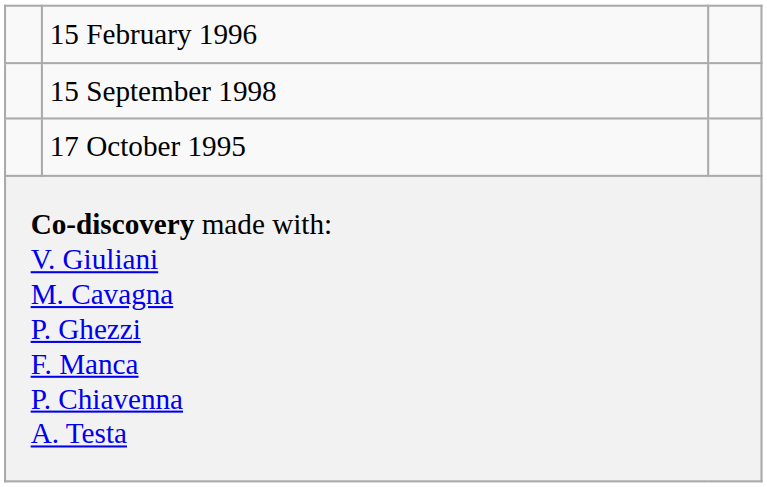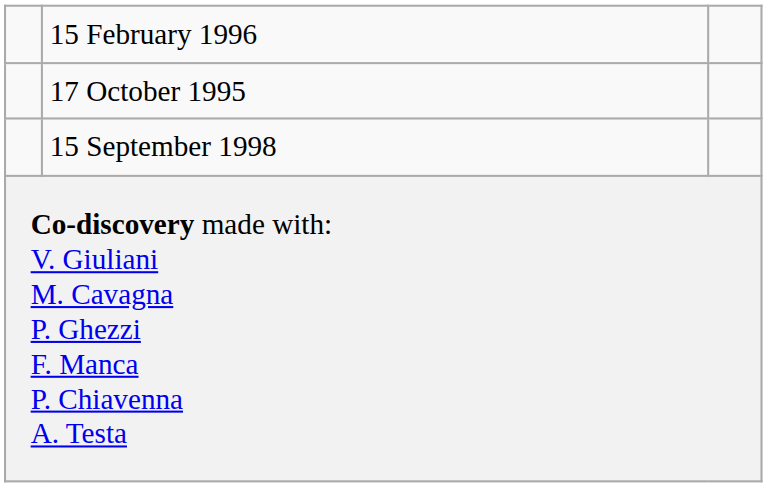rows swapped: (148, 147) <-> (163, 90)
